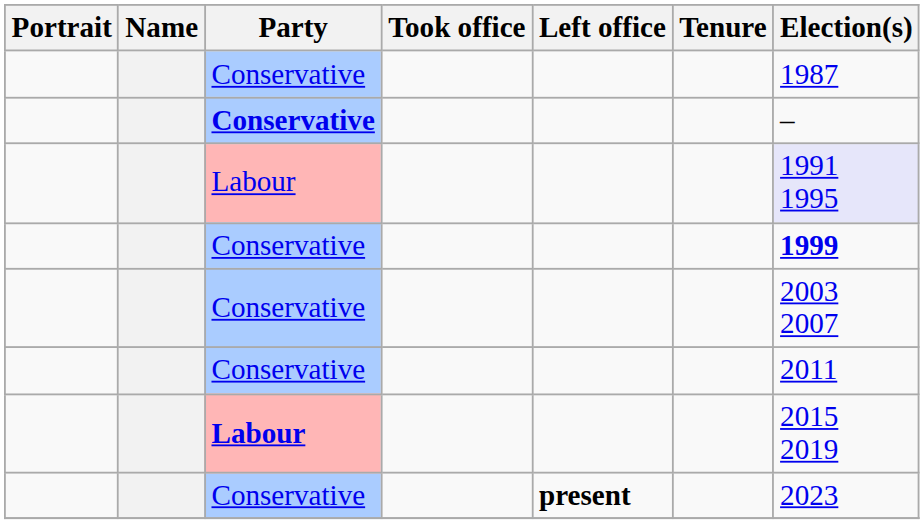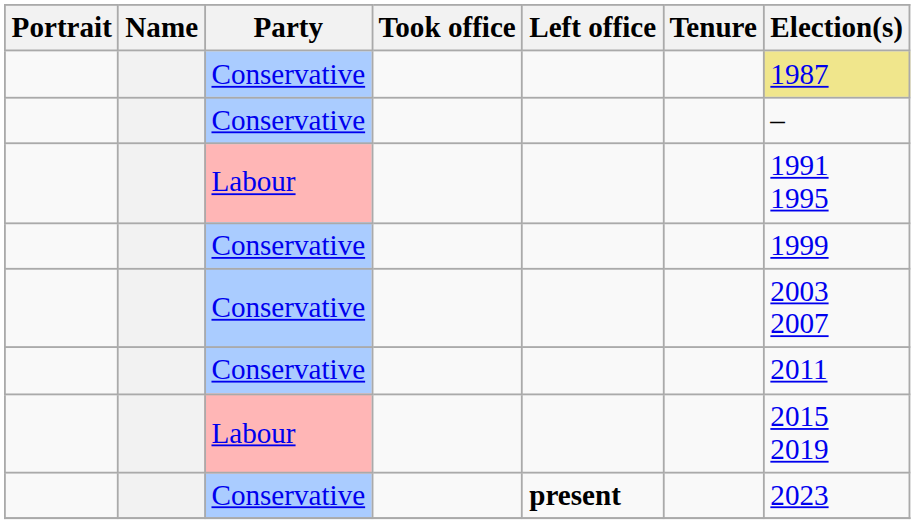(809, 73) no background -> (799, 73) khaki background
(293, 119) bold -> (288, 119) normal
(809, 182) lavender background -> (799, 182) no background
(809, 245) bold -> (799, 245) normal
(258, 432) bold -> (254, 432) normal
